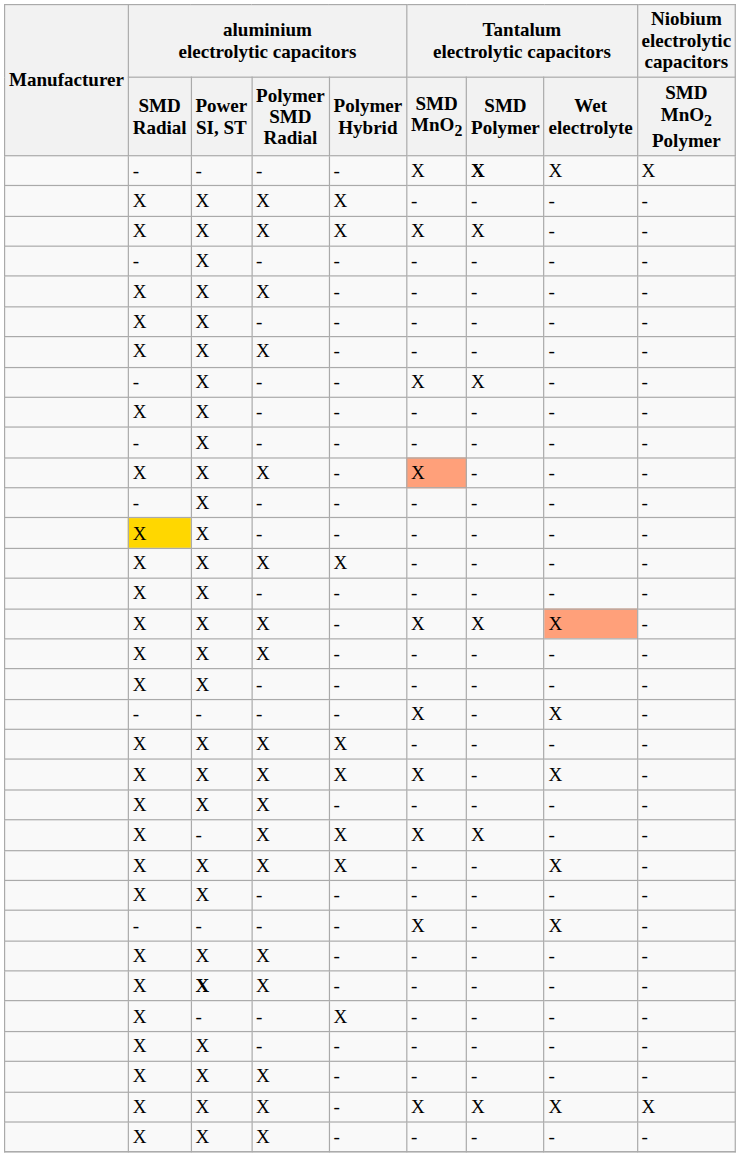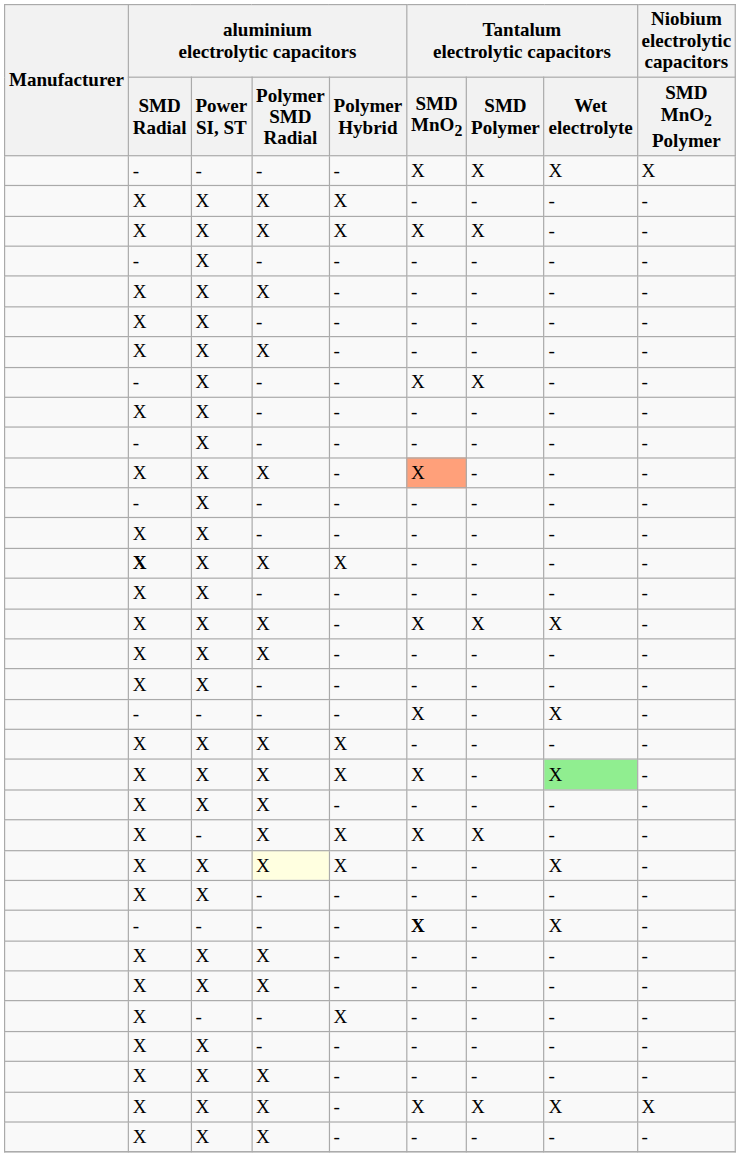(478, 170) bold -> (478, 170) normal
(140, 533) gold background -> (140, 533) no background
(140, 563) normal -> (140, 563) bold
(555, 623) lightsalmon background -> (555, 623) no background
(555, 774) no background -> (555, 774) lightgreen background
(263, 865) no background -> (263, 865) lightyellow background
(418, 925) normal -> (418, 925) bold
(202, 985) bold -> (202, 985) normal
